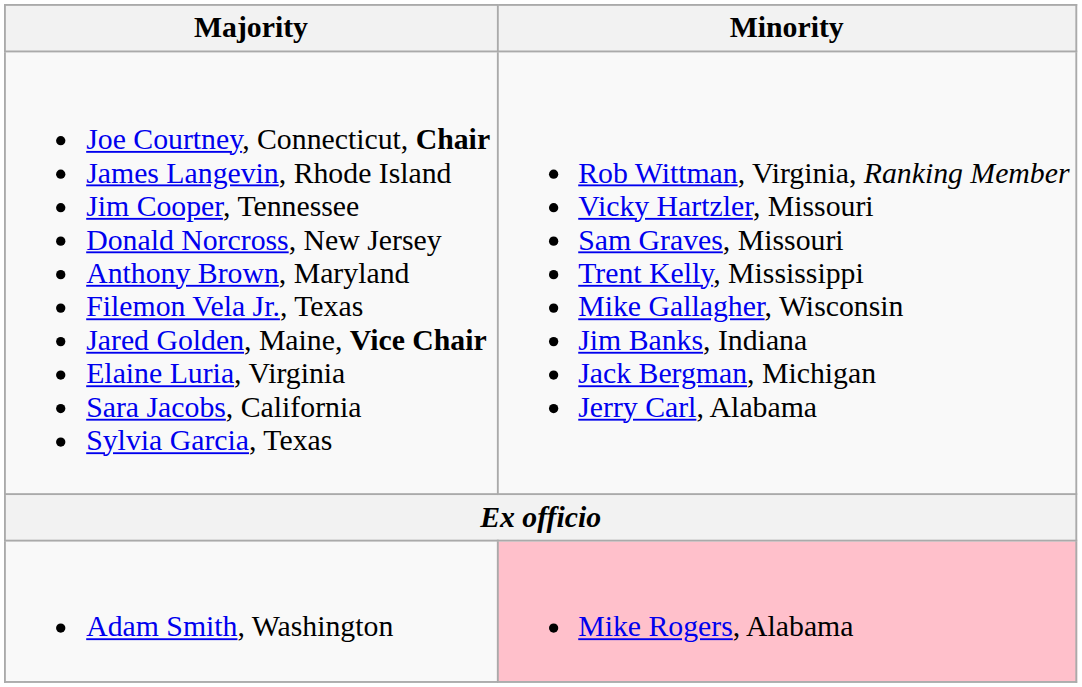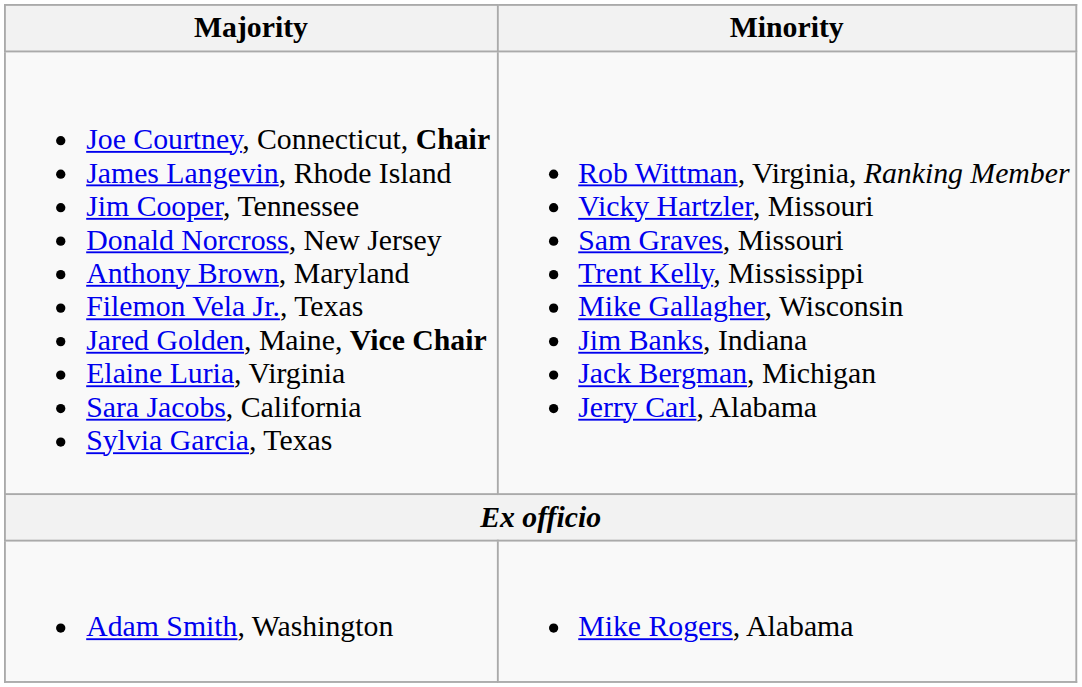(787, 628) pink background -> (787, 628) no background
